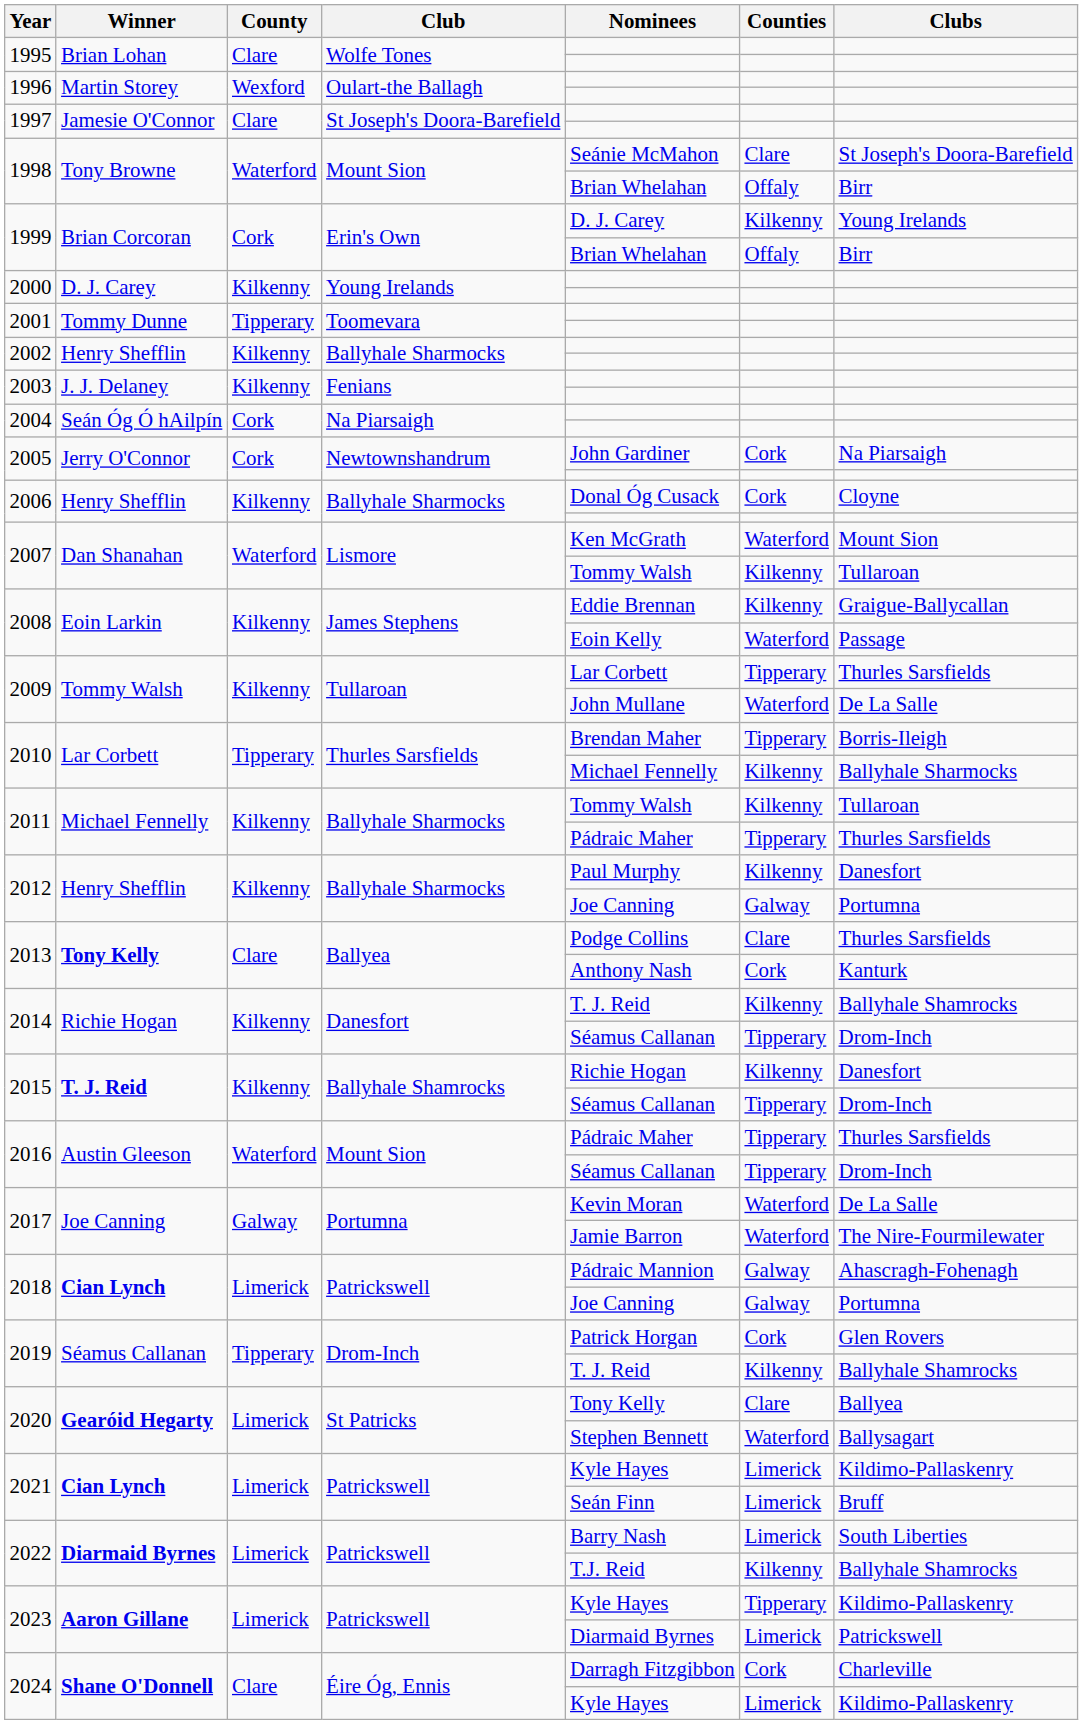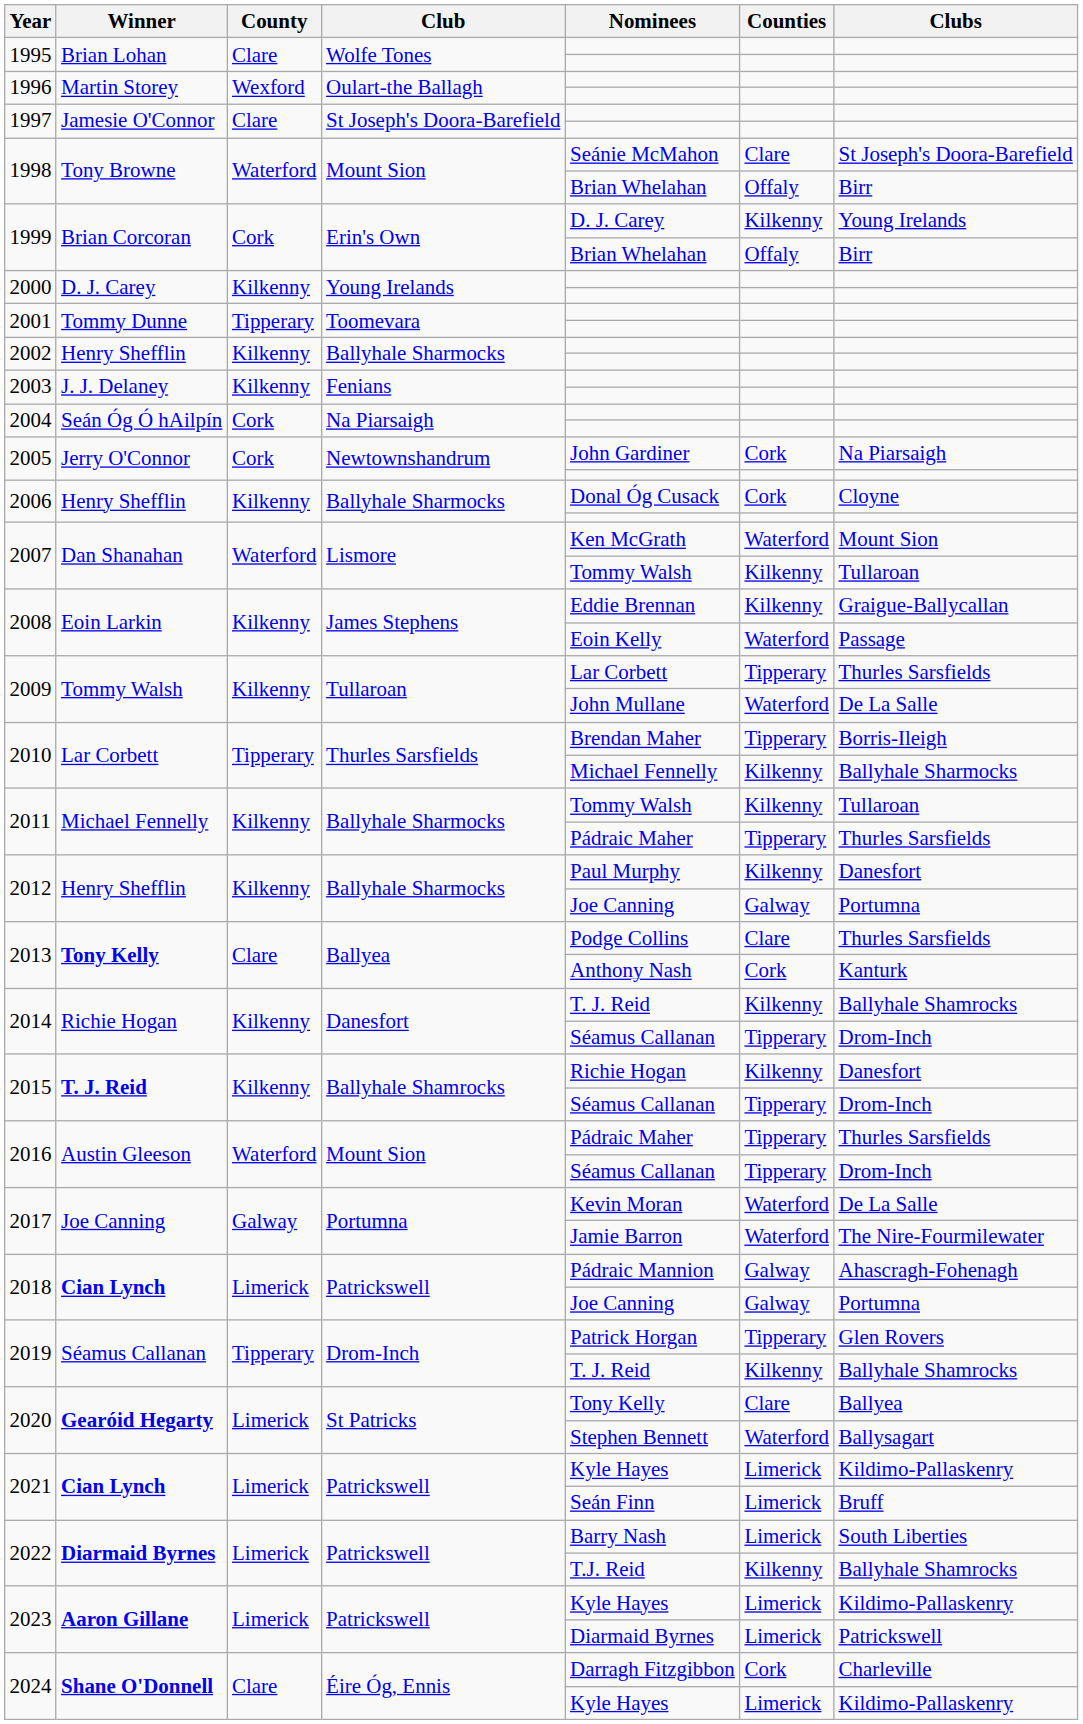(765, 1336) Cork -> (785, 1336) Tipperary
(785, 1602) Tipperary -> (783, 1602) Limerick
